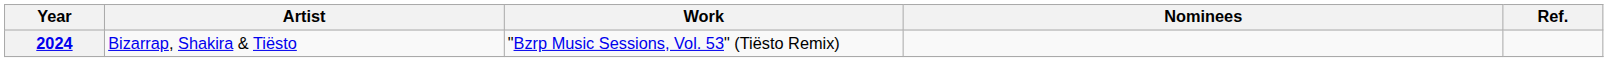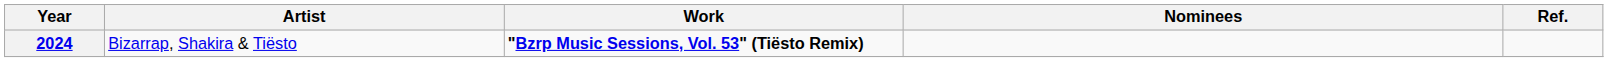(674, 43) normal -> (686, 43) bold
